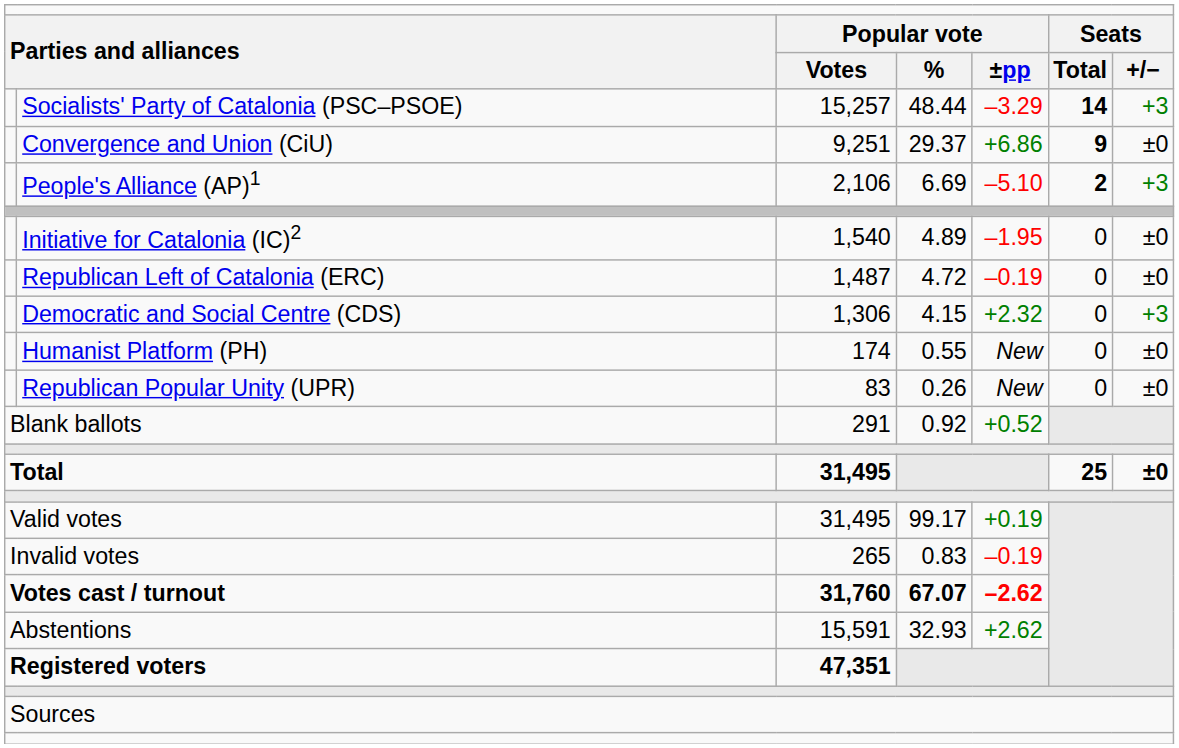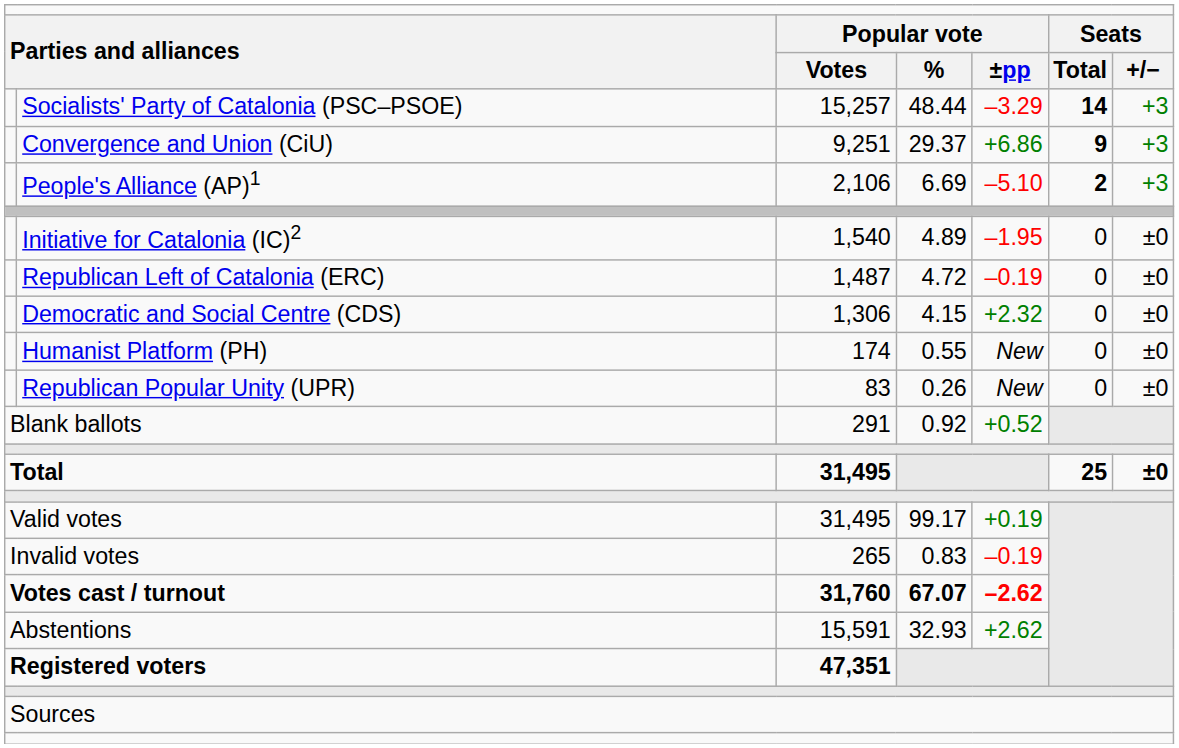(1156, 143) ±0 -> (1155, 143) +3
(1155, 314) +3 -> (1156, 314) ±0
